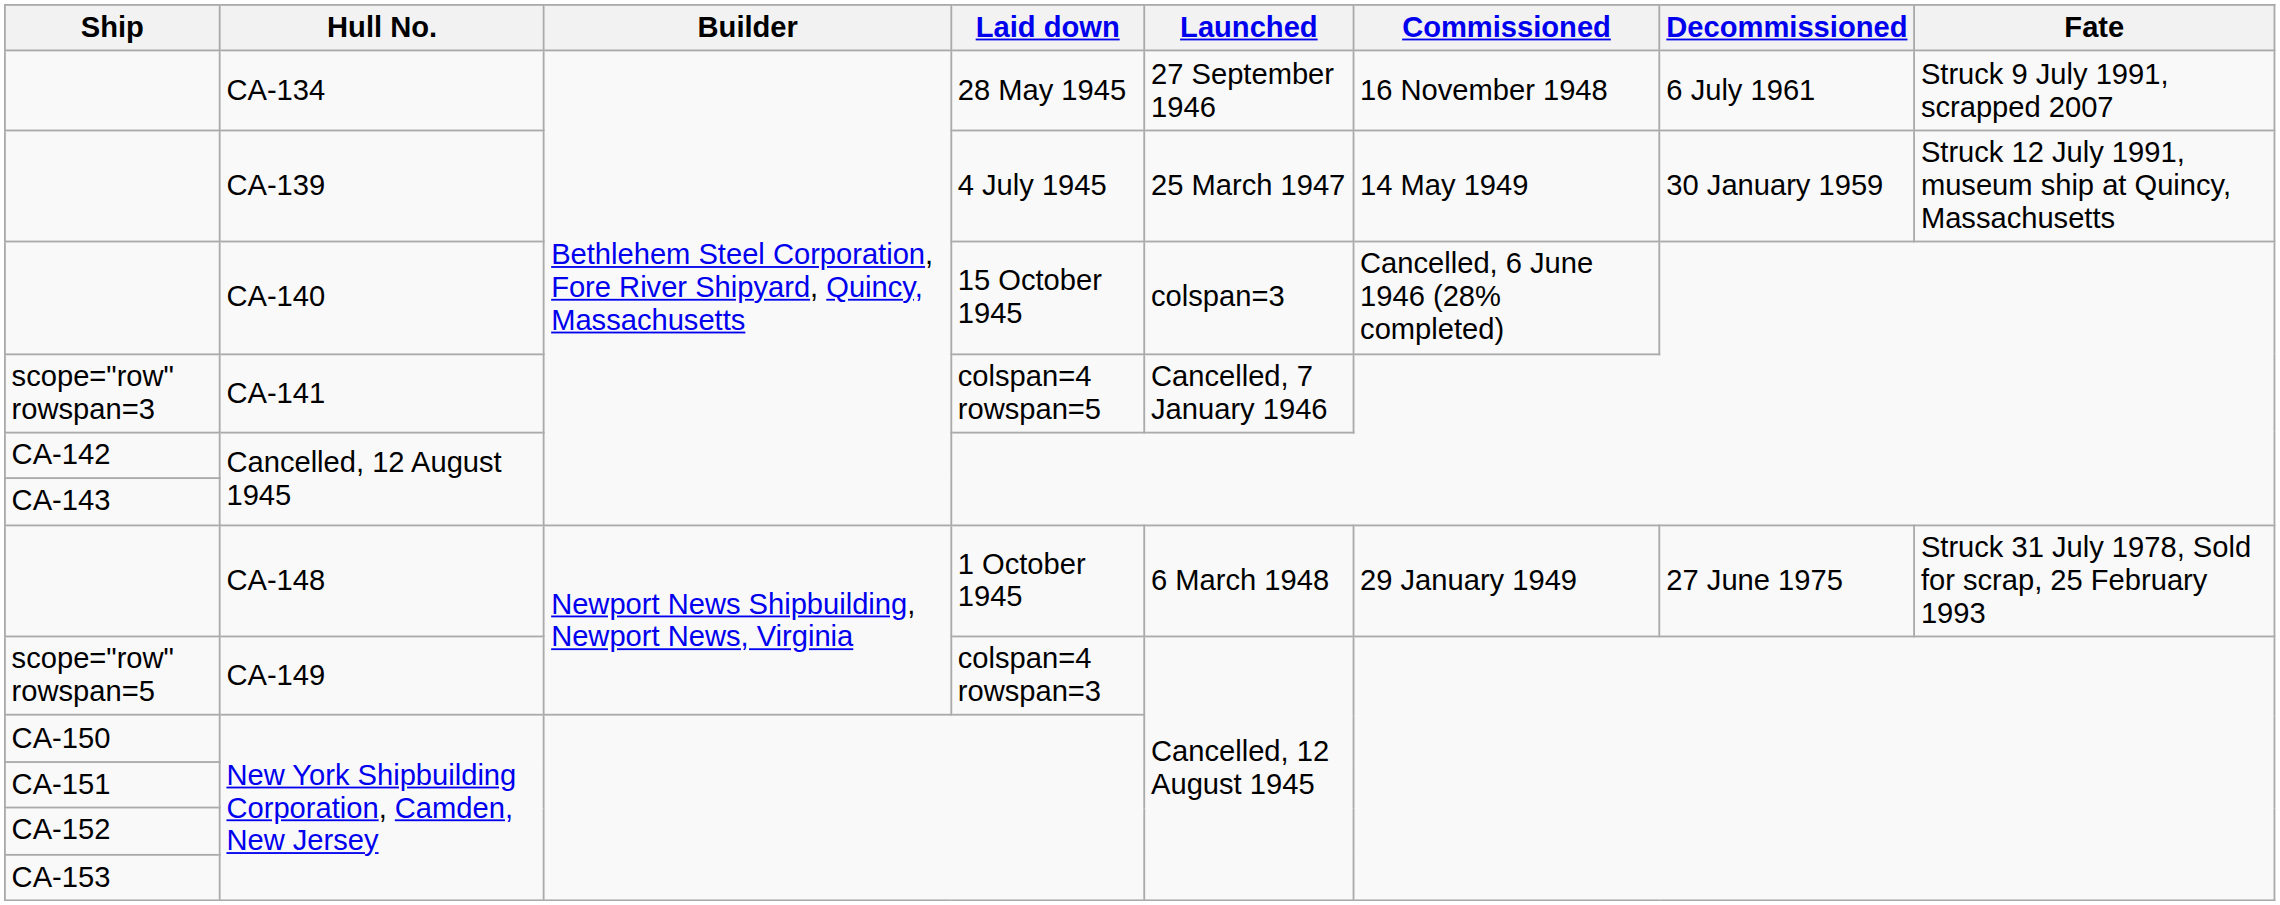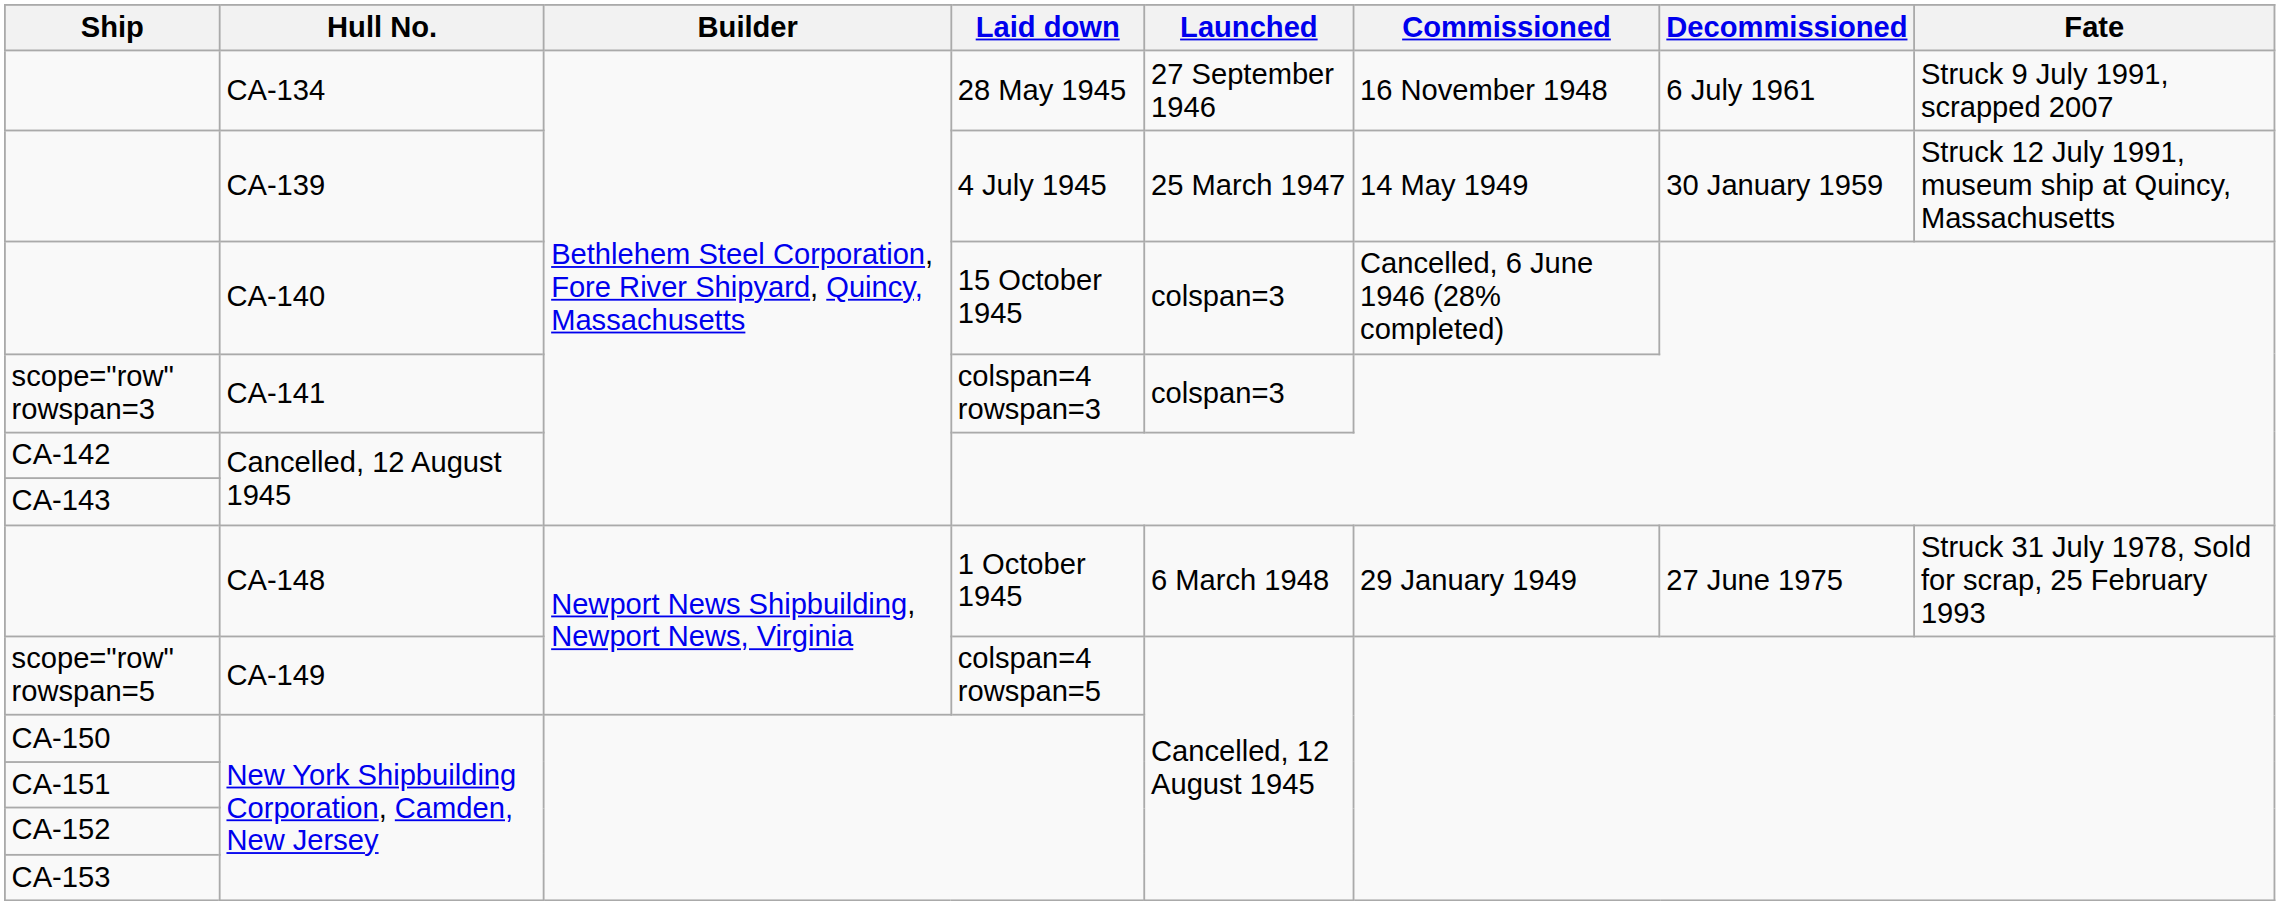(1029, 392) colspan=4 rowspan=5 -> (1029, 392) colspan=4 rowspan=3
(1239, 392) Cancelled, 7 January 1946 -> (1218, 392) colspan=3
(1029, 675) colspan=4 rowspan=3 -> (1029, 675) colspan=4 rowspan=5
